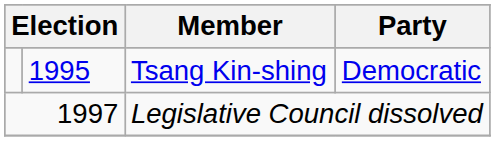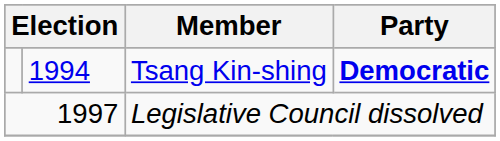(59, 69) 1995 -> (59, 69) 1994
(411, 69) normal -> (414, 69) bold
